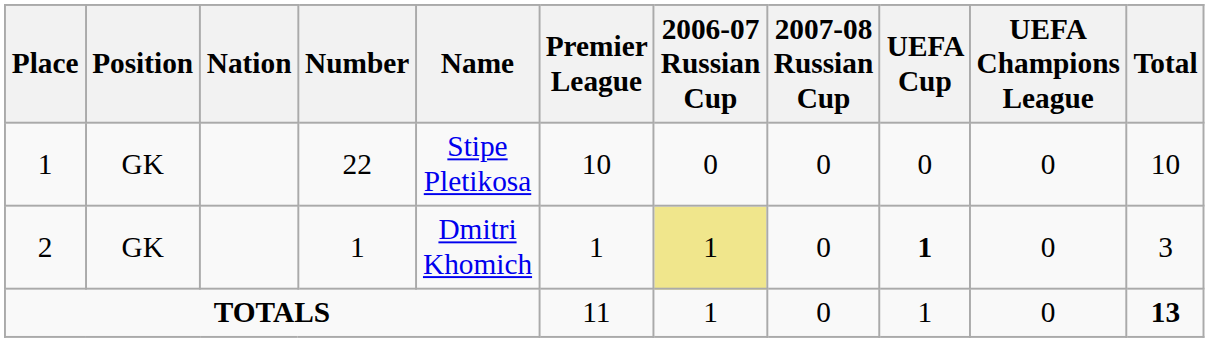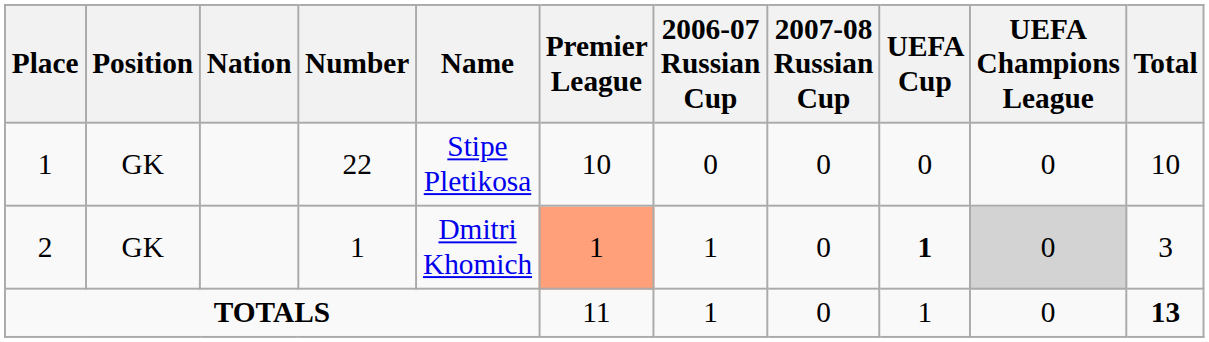(596, 247) no background -> (596, 247) lightsalmon background
(711, 247) khaki background -> (711, 247) no background
(1048, 247) no background -> (1048, 247) lightgrey background
